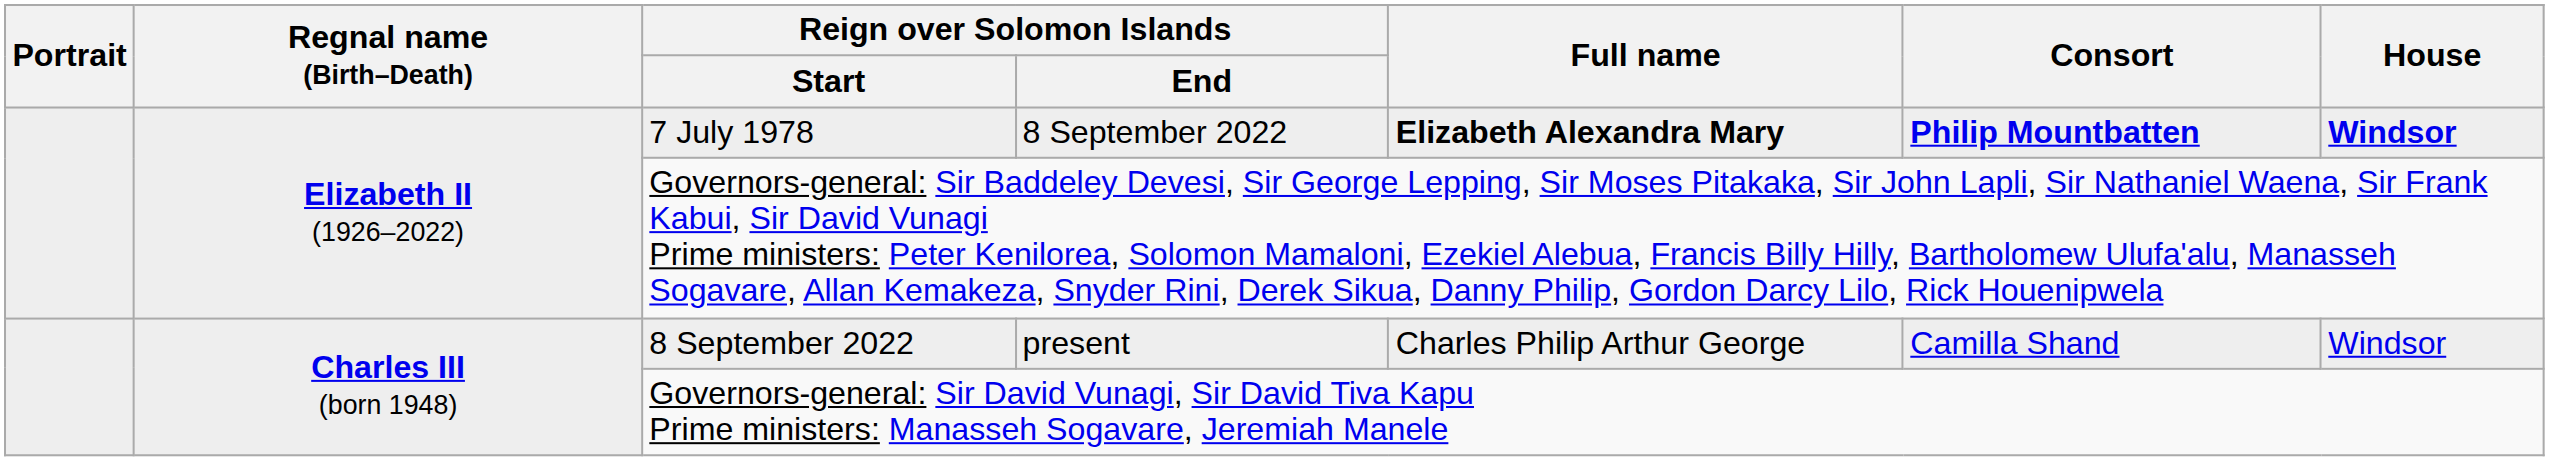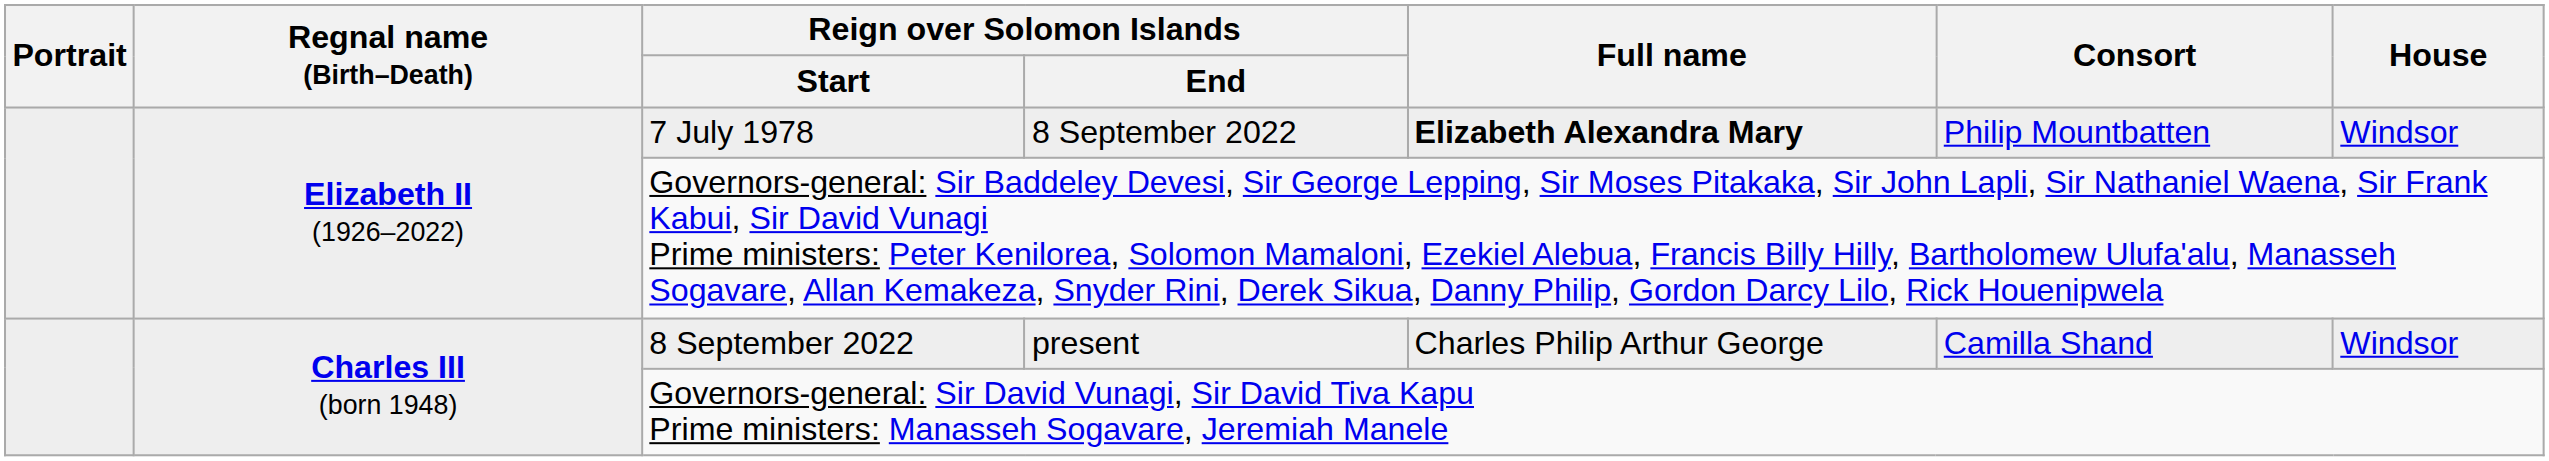(2055, 132) bold -> (2077, 132) normal
(2392, 132) bold -> (2399, 132) normal
